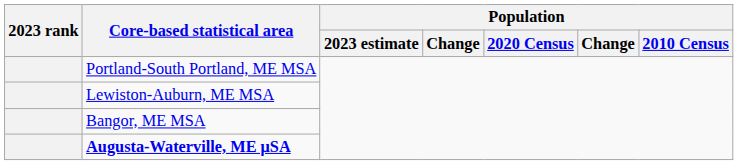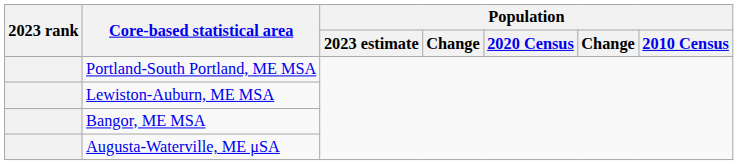(188, 146) bold -> (183, 146) normal
